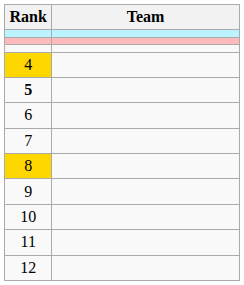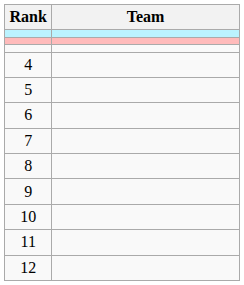(28, 64) gold background -> (28, 64) no background
(28, 90) bold -> (28, 90) normal
(28, 166) gold background -> (28, 166) no background
